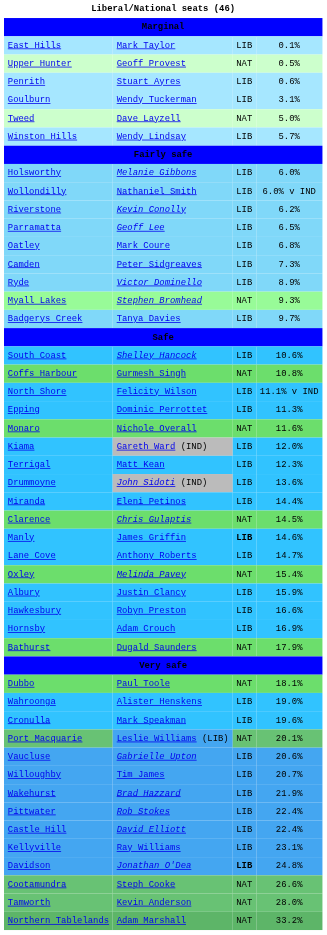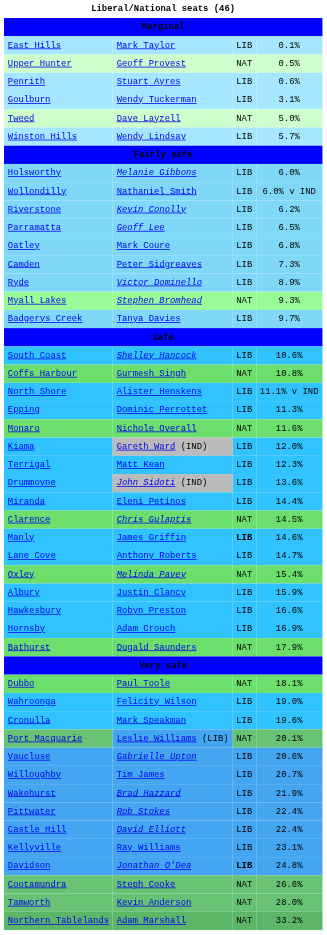(157, 392) Felicity Wilson -> (159, 392) Alister Henskens
(159, 702) Alister Henskens -> (157, 702) Felicity Wilson
